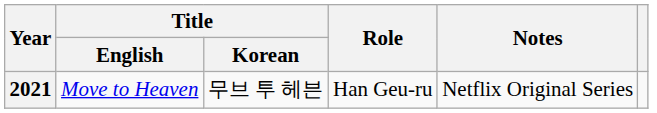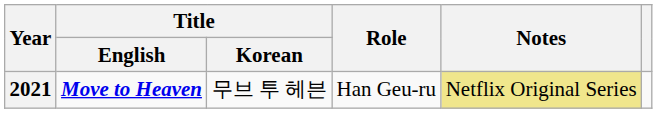(130, 89) normal -> (131, 89) bold
(538, 89) no background -> (541, 89) khaki background
